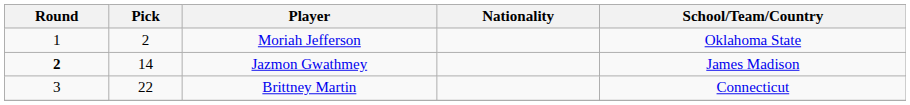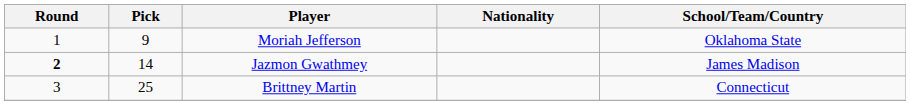(146, 40) 2 -> (146, 40) 9
(146, 87) 22 -> (146, 87) 25
